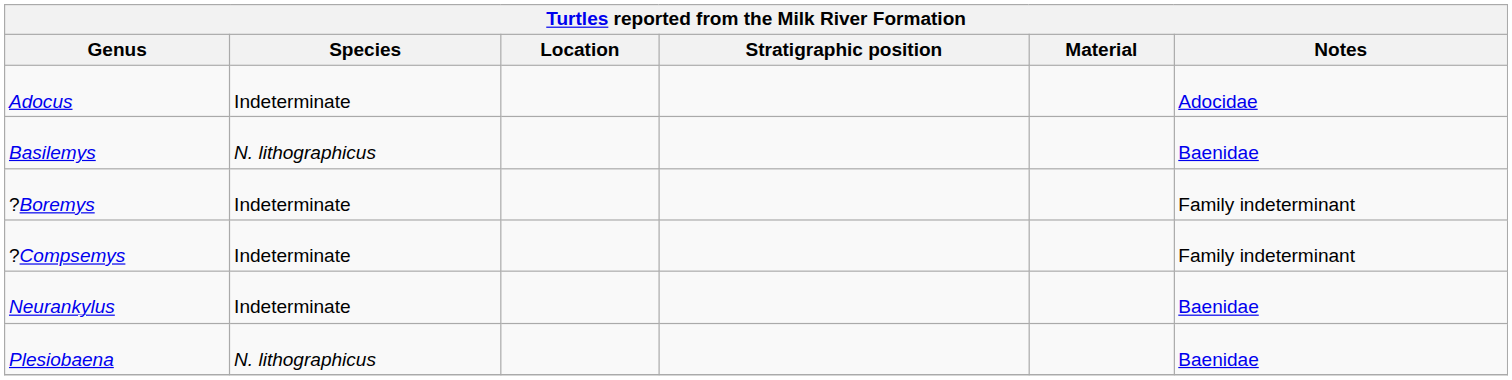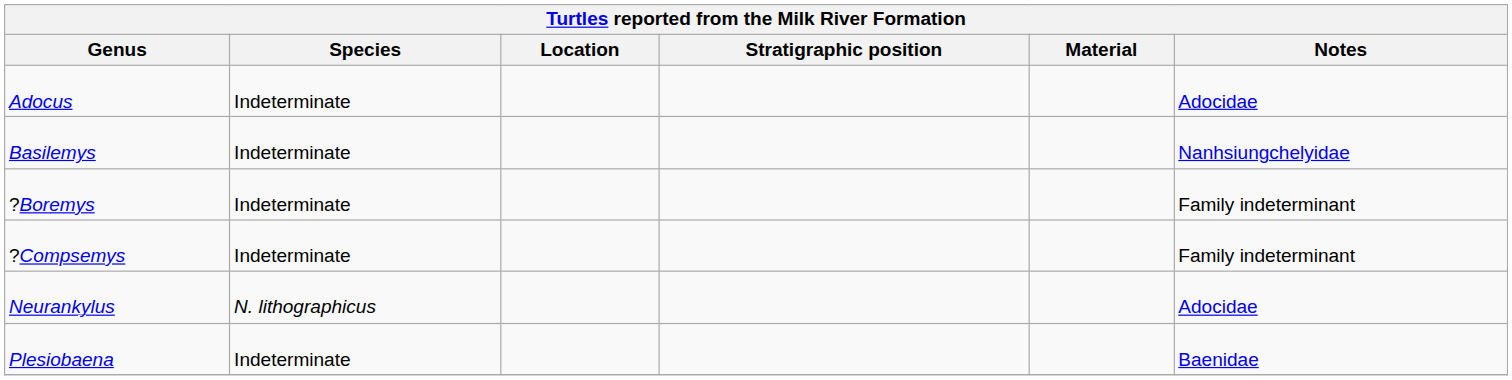(305, 153) N. lithographicus -> (292, 153) Indeterminate
(1219, 153) Baenidae -> (1264, 153) Nanhsiungchelyidae
(292, 307) Indeterminate -> (305, 307) N. lithographicus
(1219, 307) Baenidae -> (1218, 307) Adocidae
(305, 359) N. lithographicus -> (292, 359) Indeterminate
